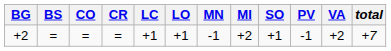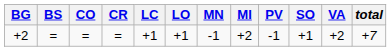columns swapped: (306, 14) <-> (275, 14)
